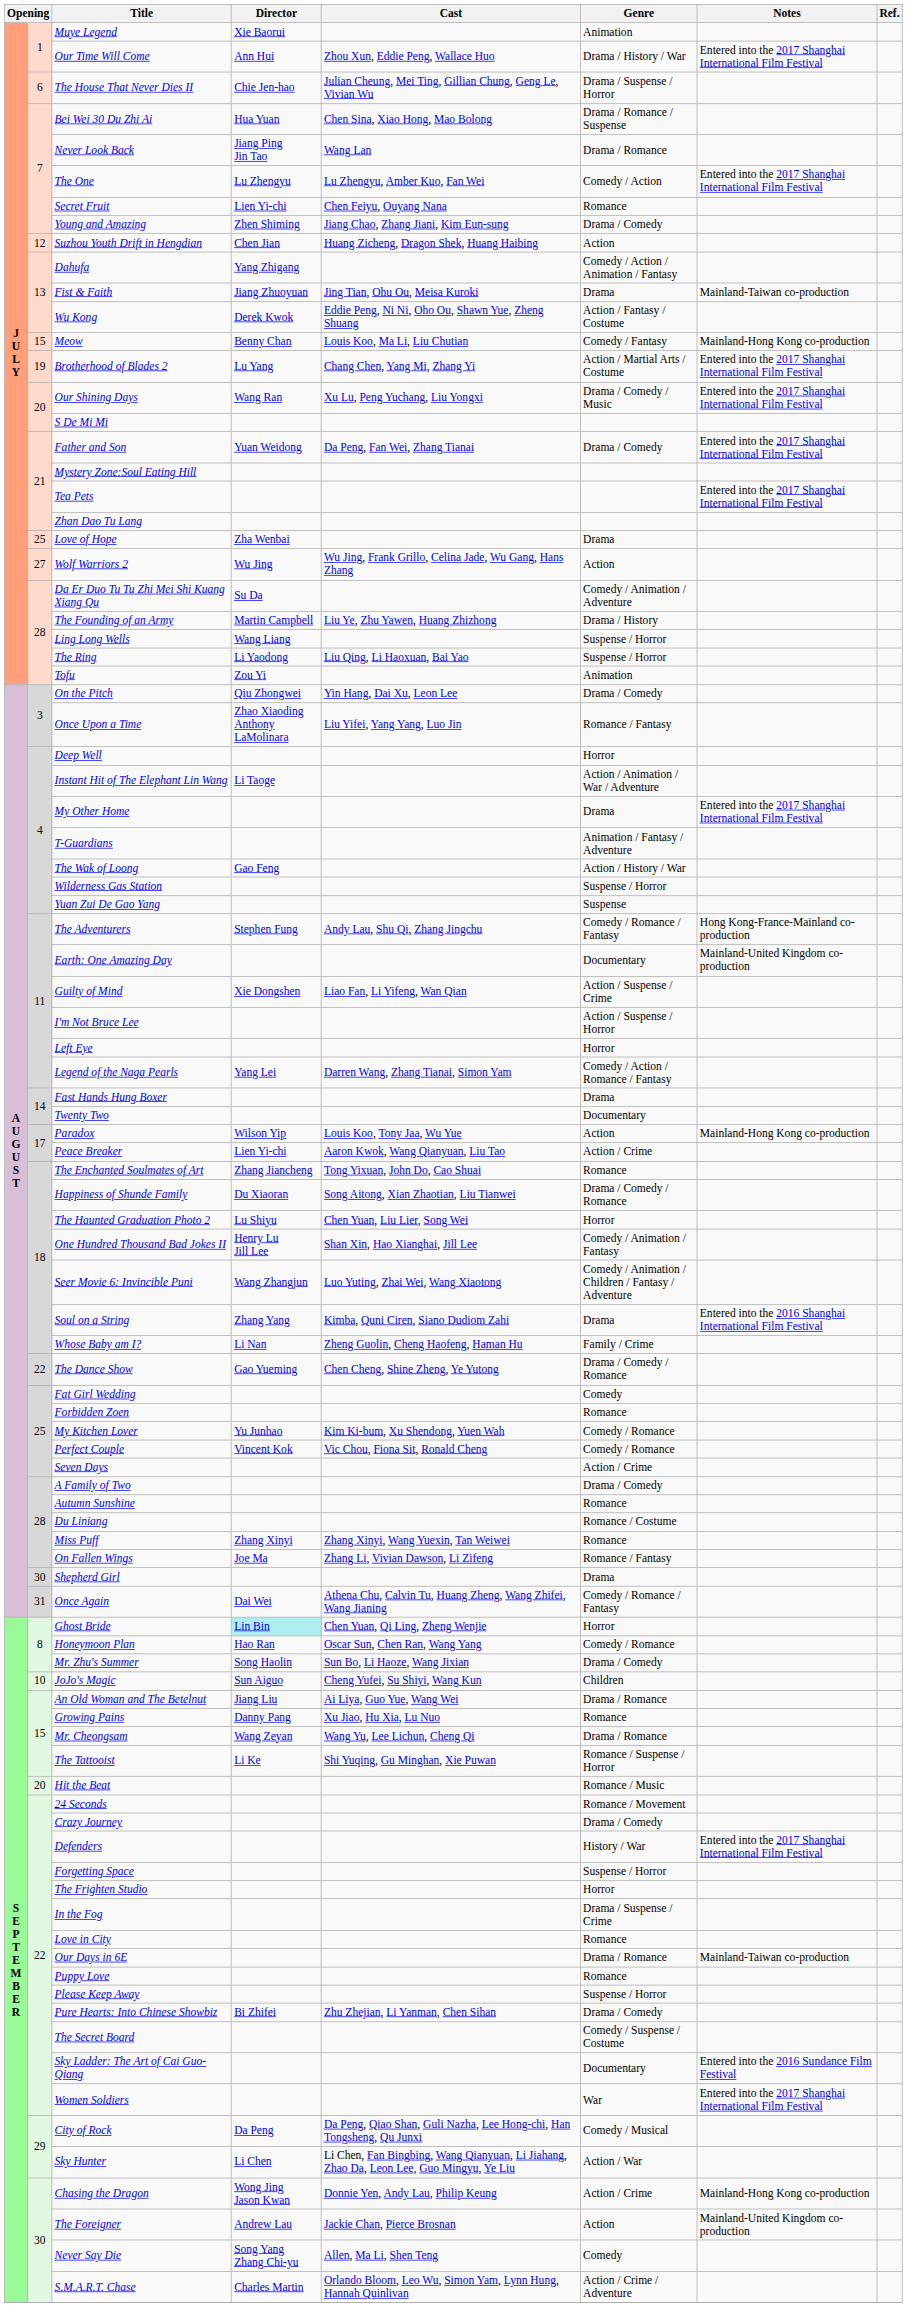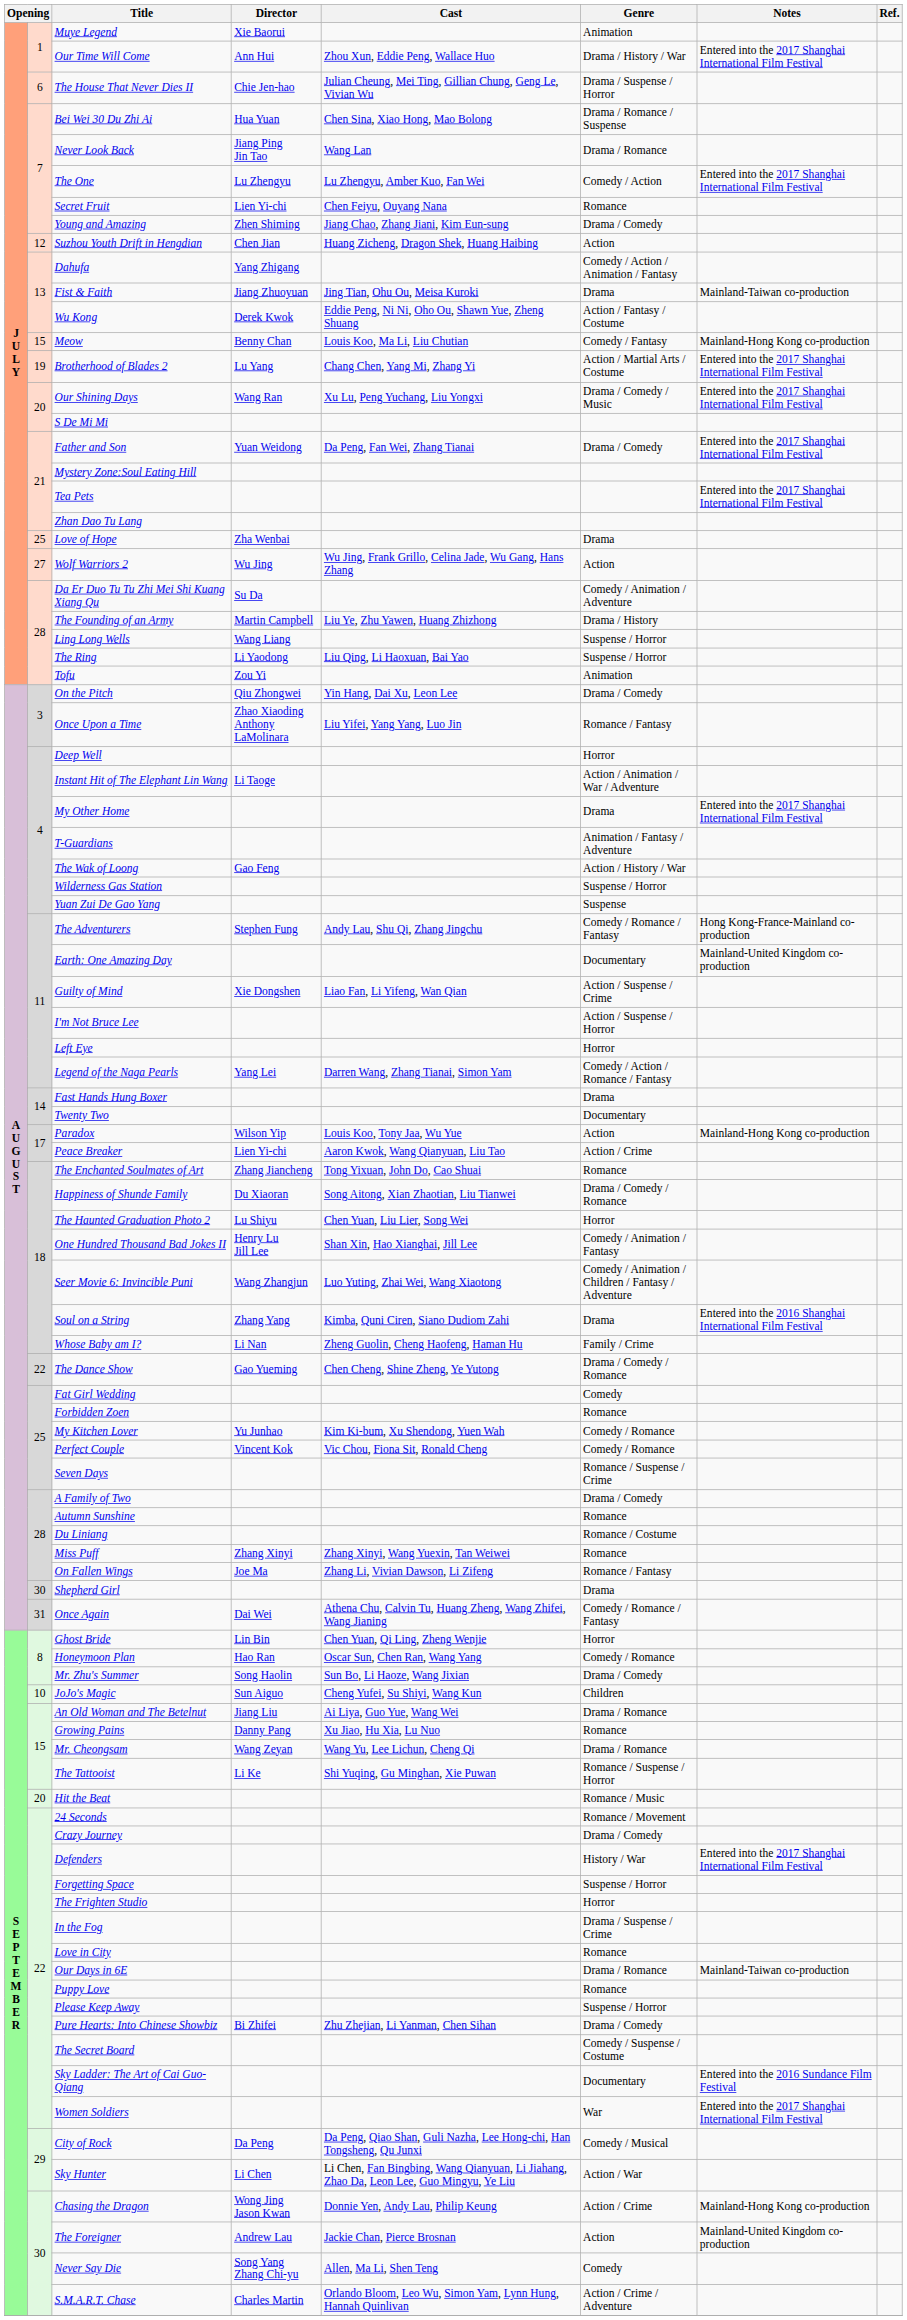(618, 1467) Action / Crime -> (634, 1473) Romance / Suspense / Crime
(252, 1626) paleturquoise background -> (252, 1639) no background
